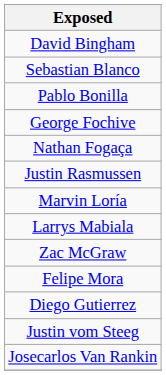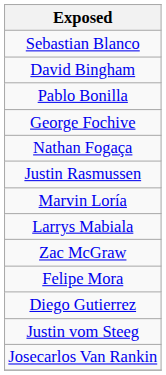(83, 43) David Bingham -> (83, 43) Sebastian Blanco
(83, 69) Sebastian Blanco -> (83, 69) David Bingham
